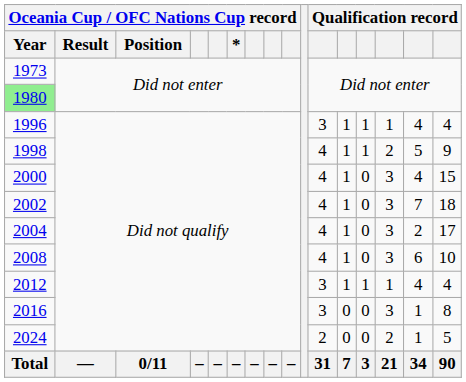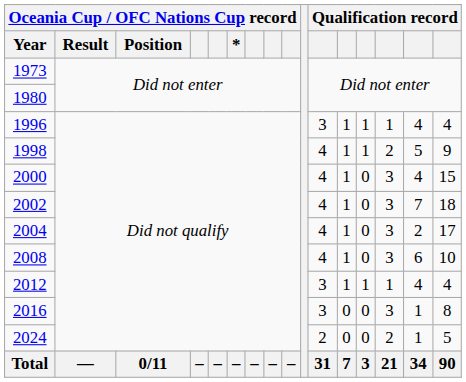(30, 97) lightgreen background -> (30, 97) no background
